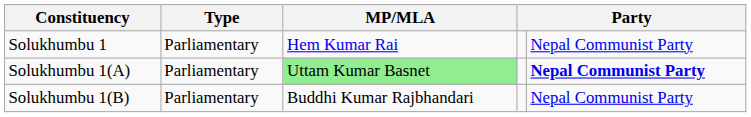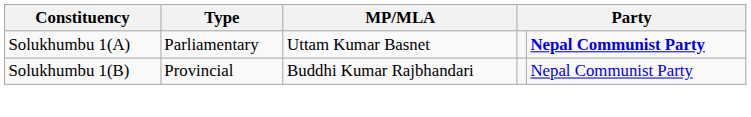- row: (58, 44)
(358, 71) lightgreen background -> (358, 44) no background
(211, 97) Parliamentary -> (199, 71) Provincial
